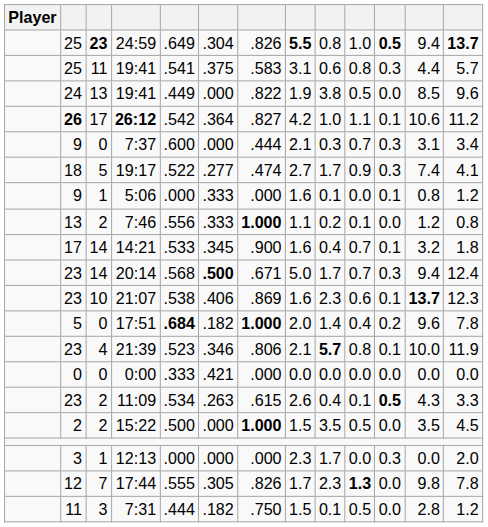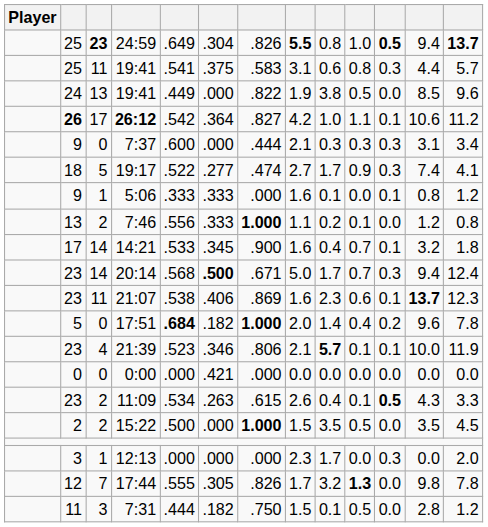(360, 145) 0.7 -> (360, 145) 0.3
(179, 196) .000 -> (179, 196) .333
(98, 298) 10 -> (99, 298) 11
(360, 349) 0.8 -> (360, 349) 0.1
(179, 375) .333 -> (179, 375) .000
(330, 484) 2.3 -> (330, 484) 3.2
